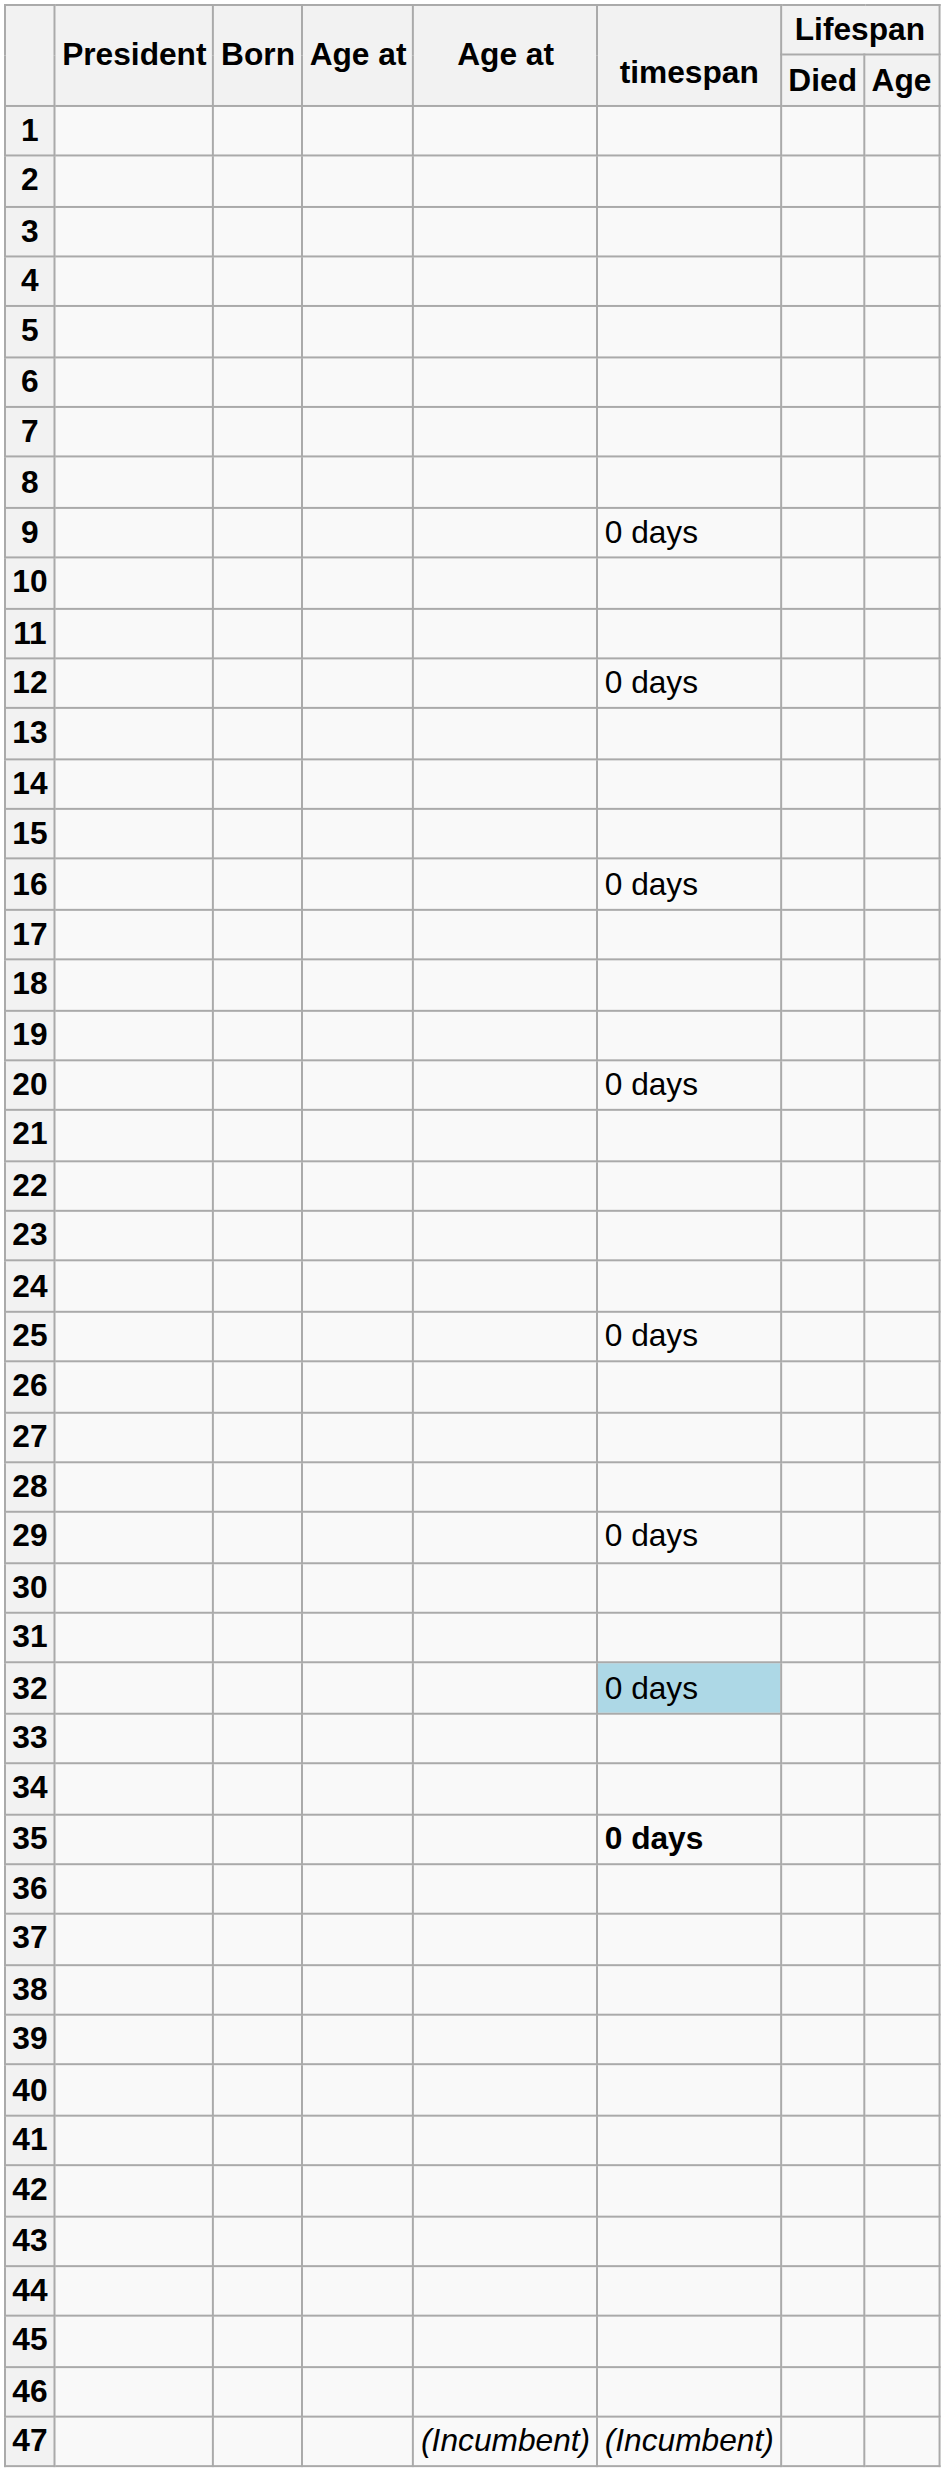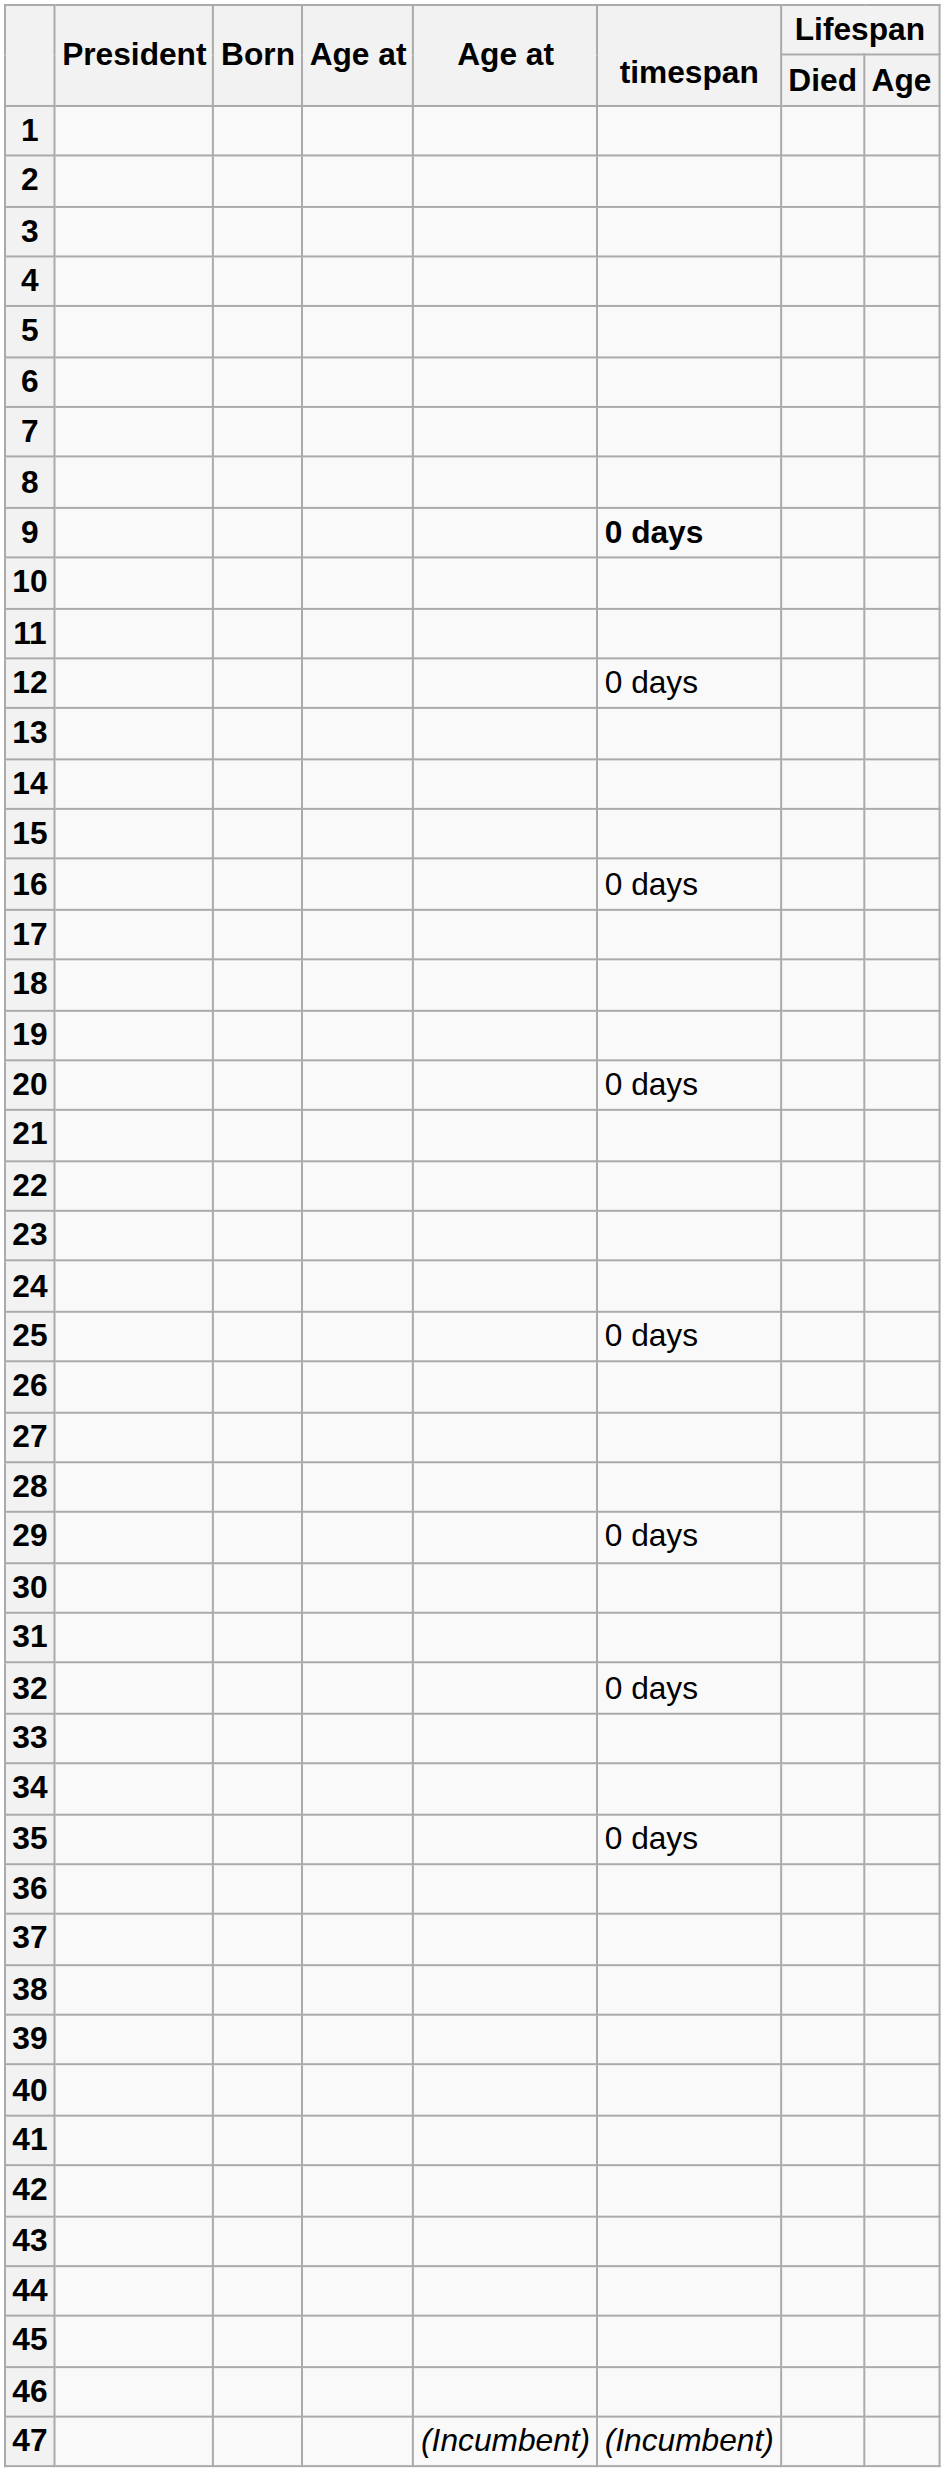(651, 532) normal -> (654, 532) bold
(651, 1687) lightblue background -> (651, 1687) no background
(654, 1838) bold -> (651, 1838) normal
